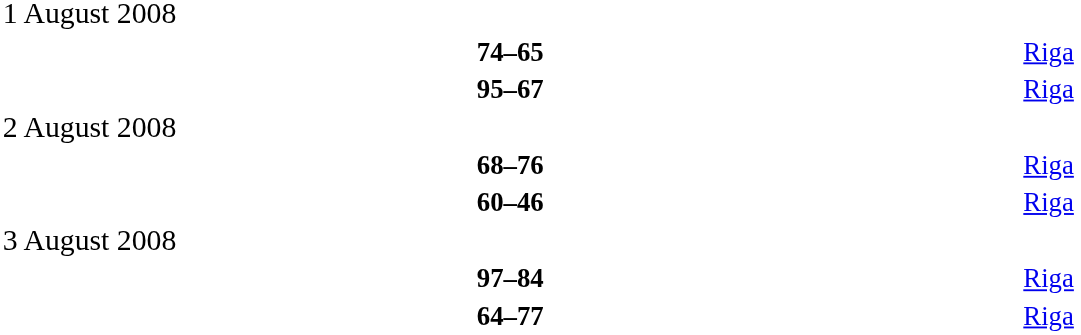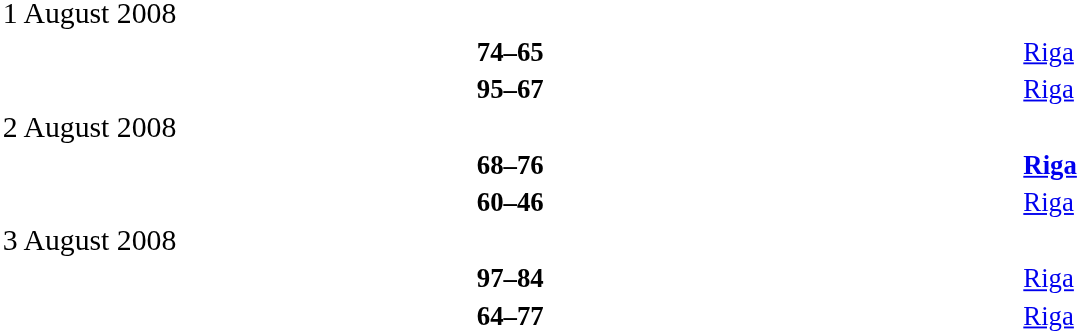(1049, 165) normal -> (1050, 165) bold
